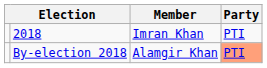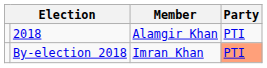(168, 33) Imran Khan -> (175, 33) Alamgir Khan
(175, 53) Alamgir Khan -> (168, 53) Imran Khan
